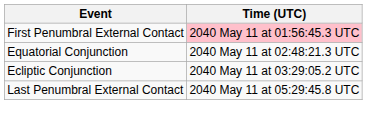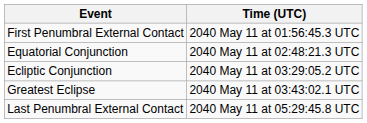(274, 33) pink background -> (274, 33) no background
+ row: (51, 90)
